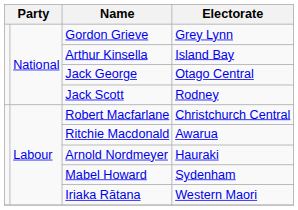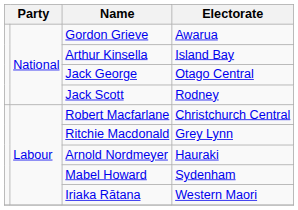(204, 34) Grey Lynn -> (196, 34) Awarua
(196, 134) Awarua -> (204, 134) Grey Lynn
